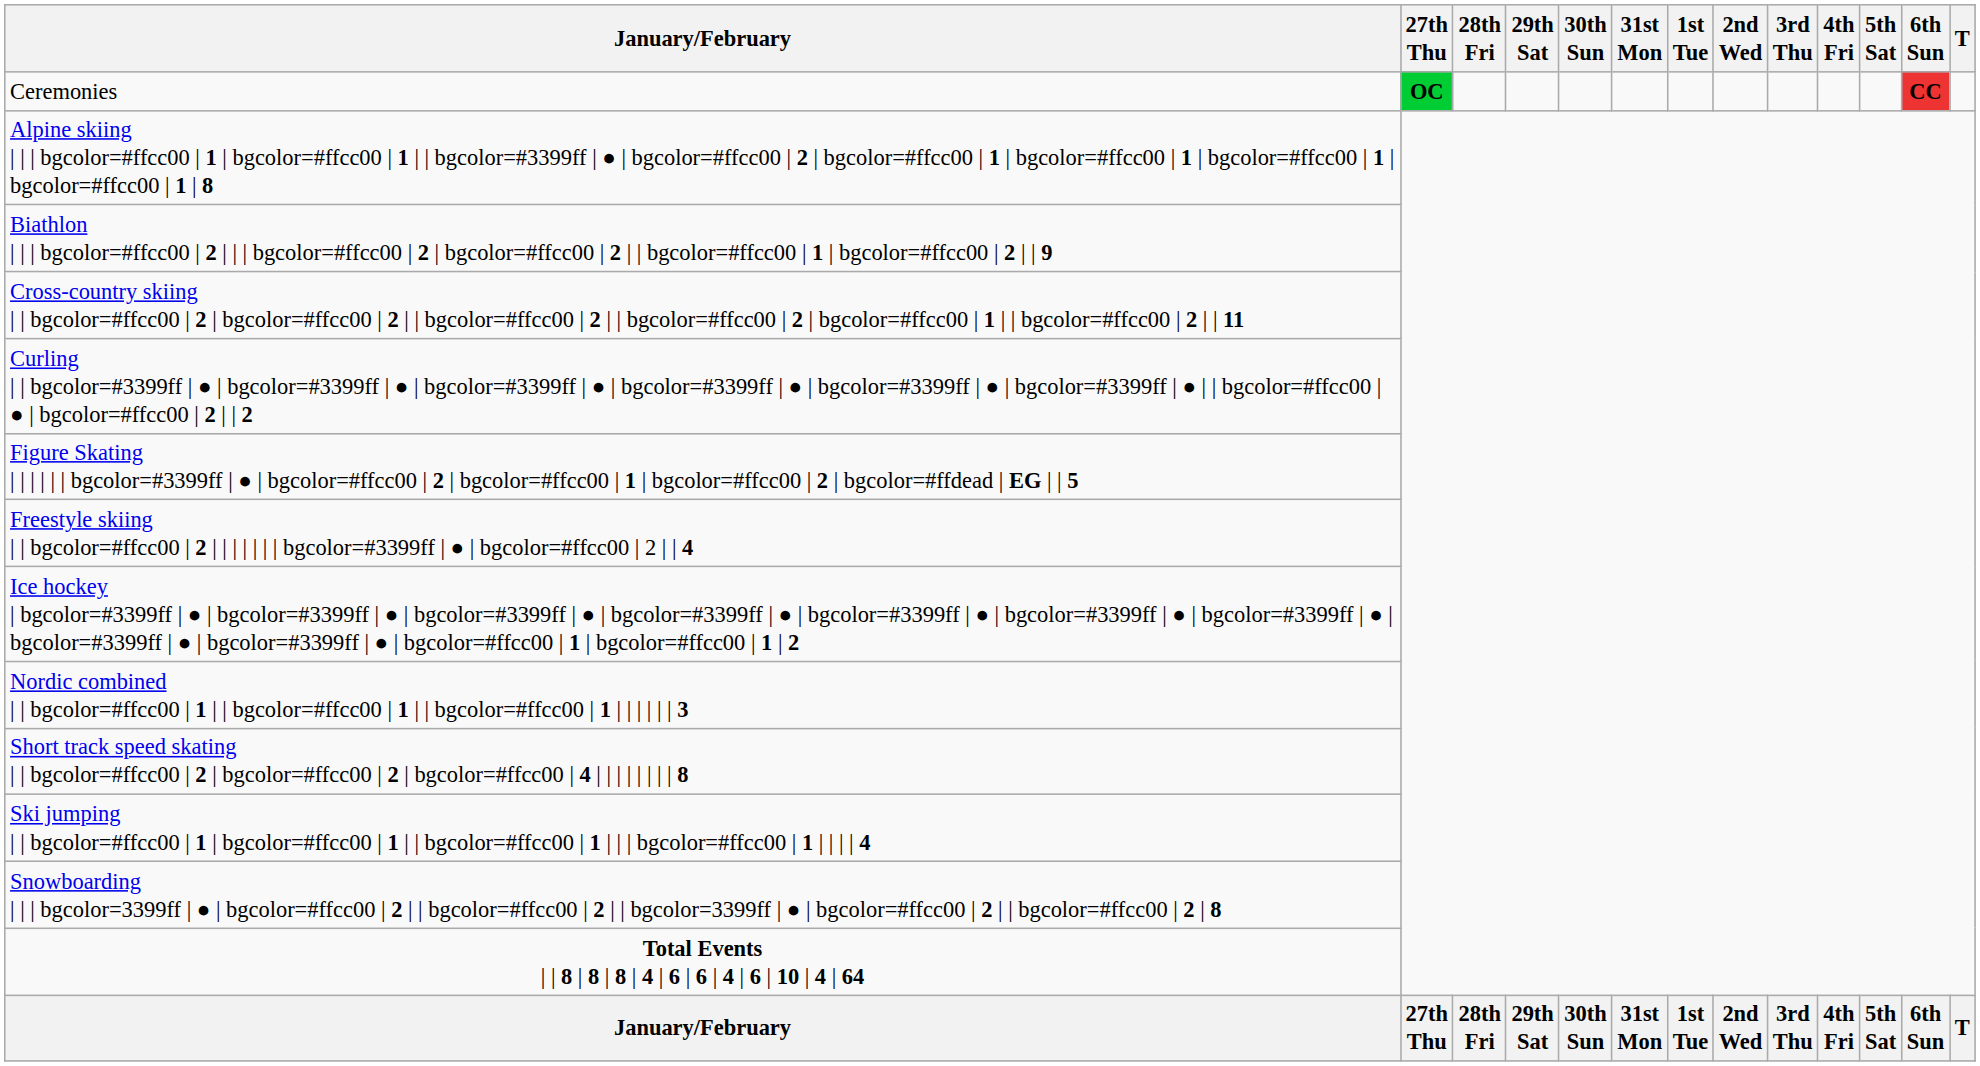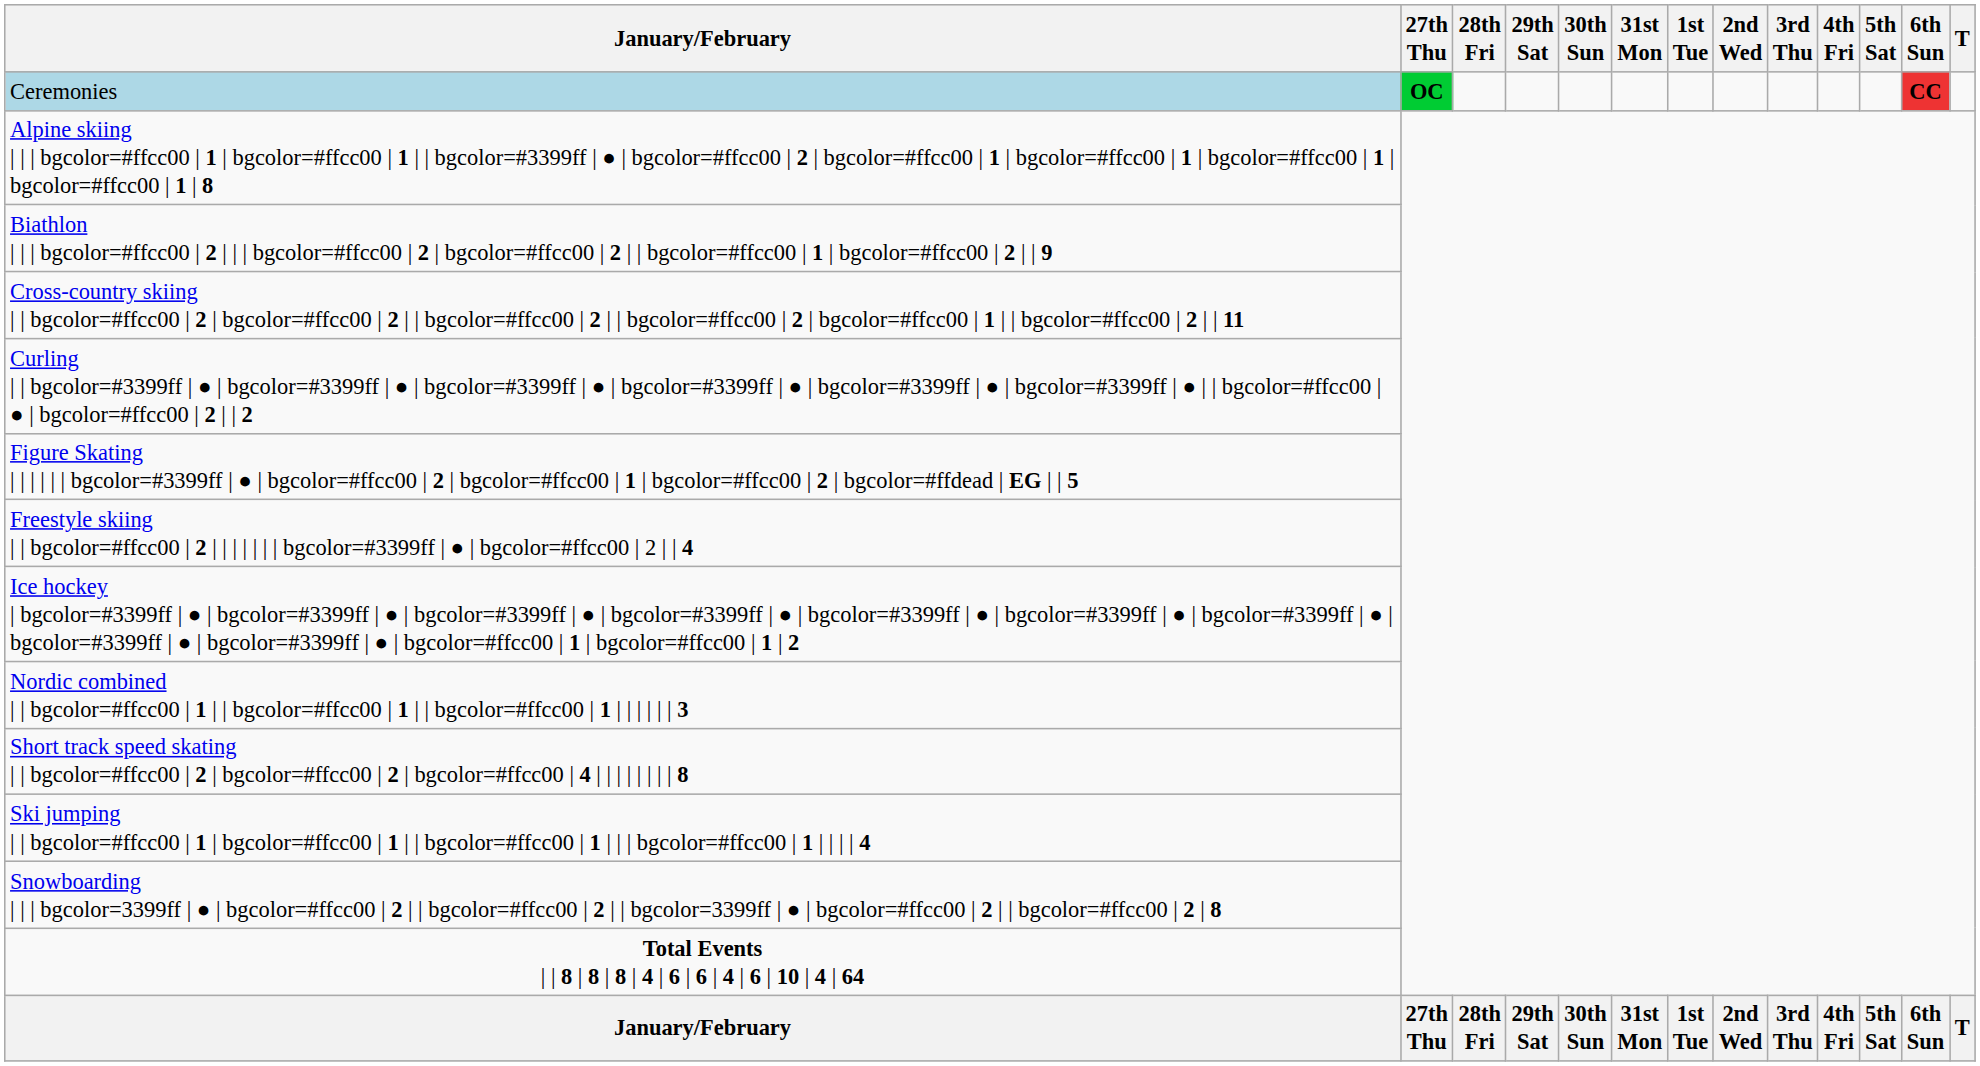(64, 91) no background -> (64, 91) lightblue background
